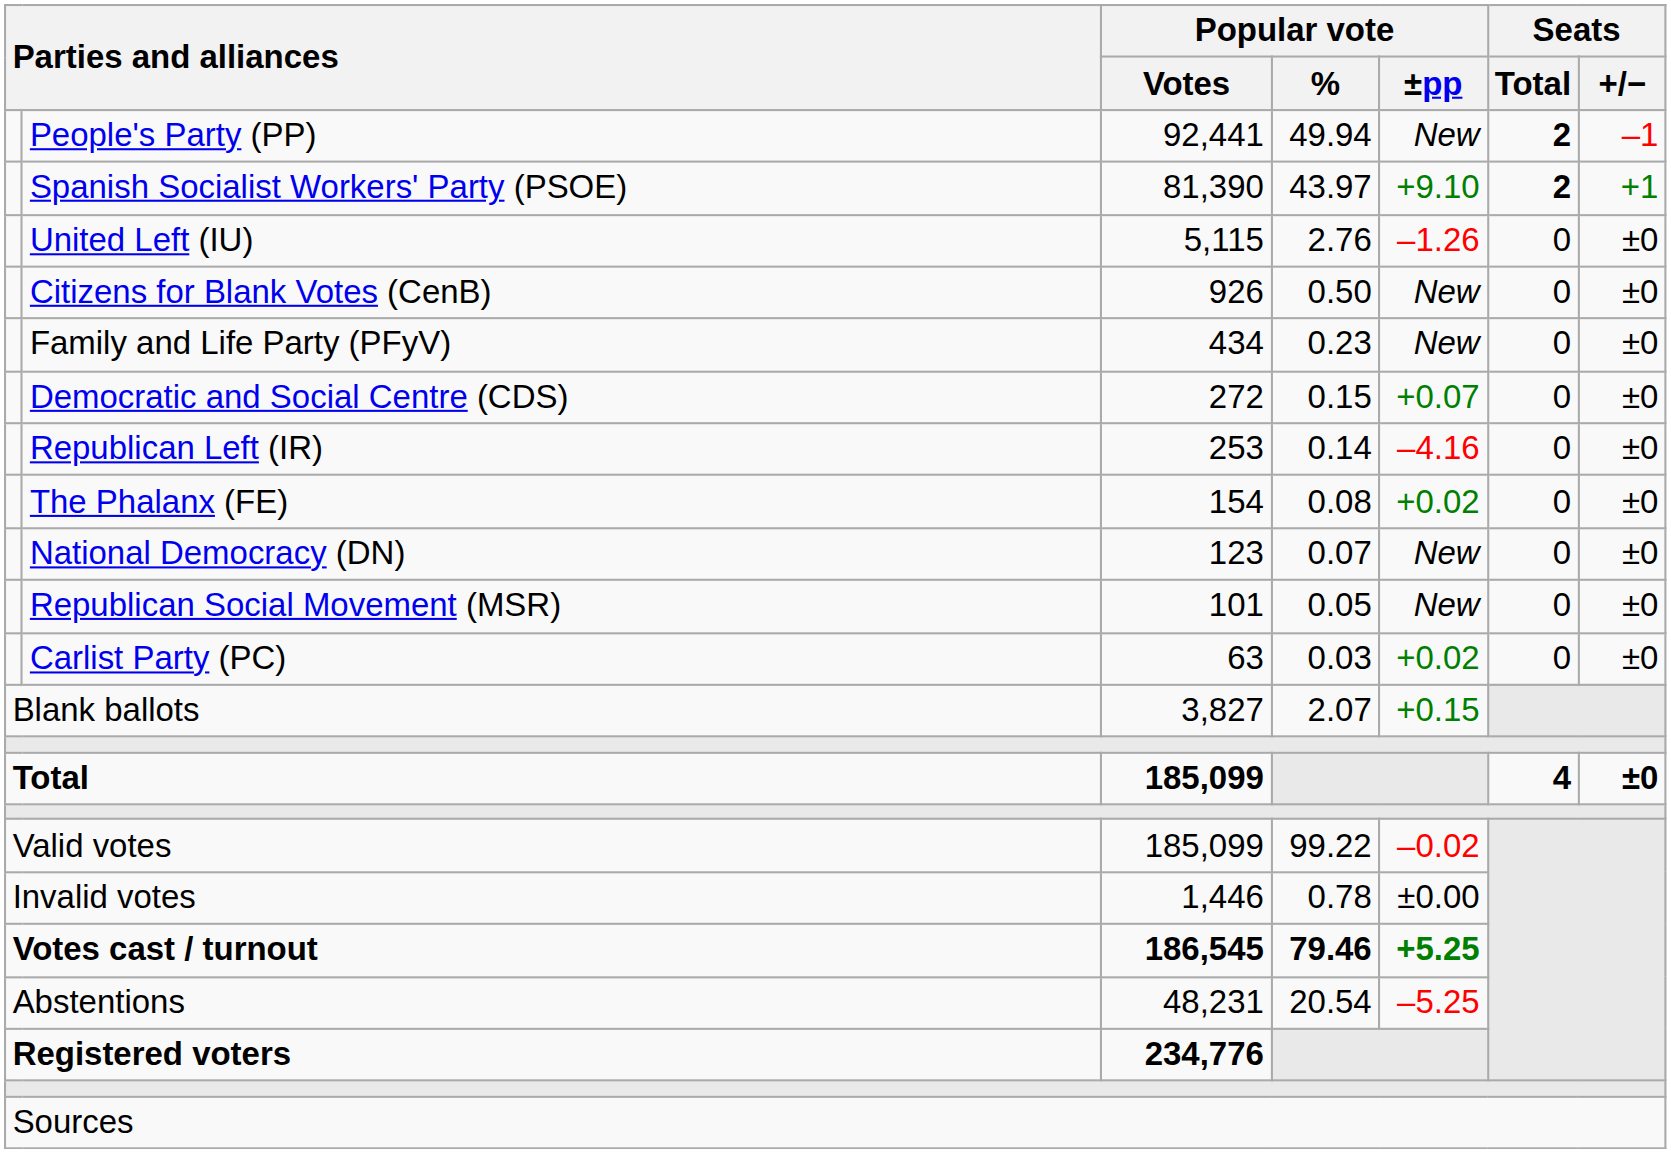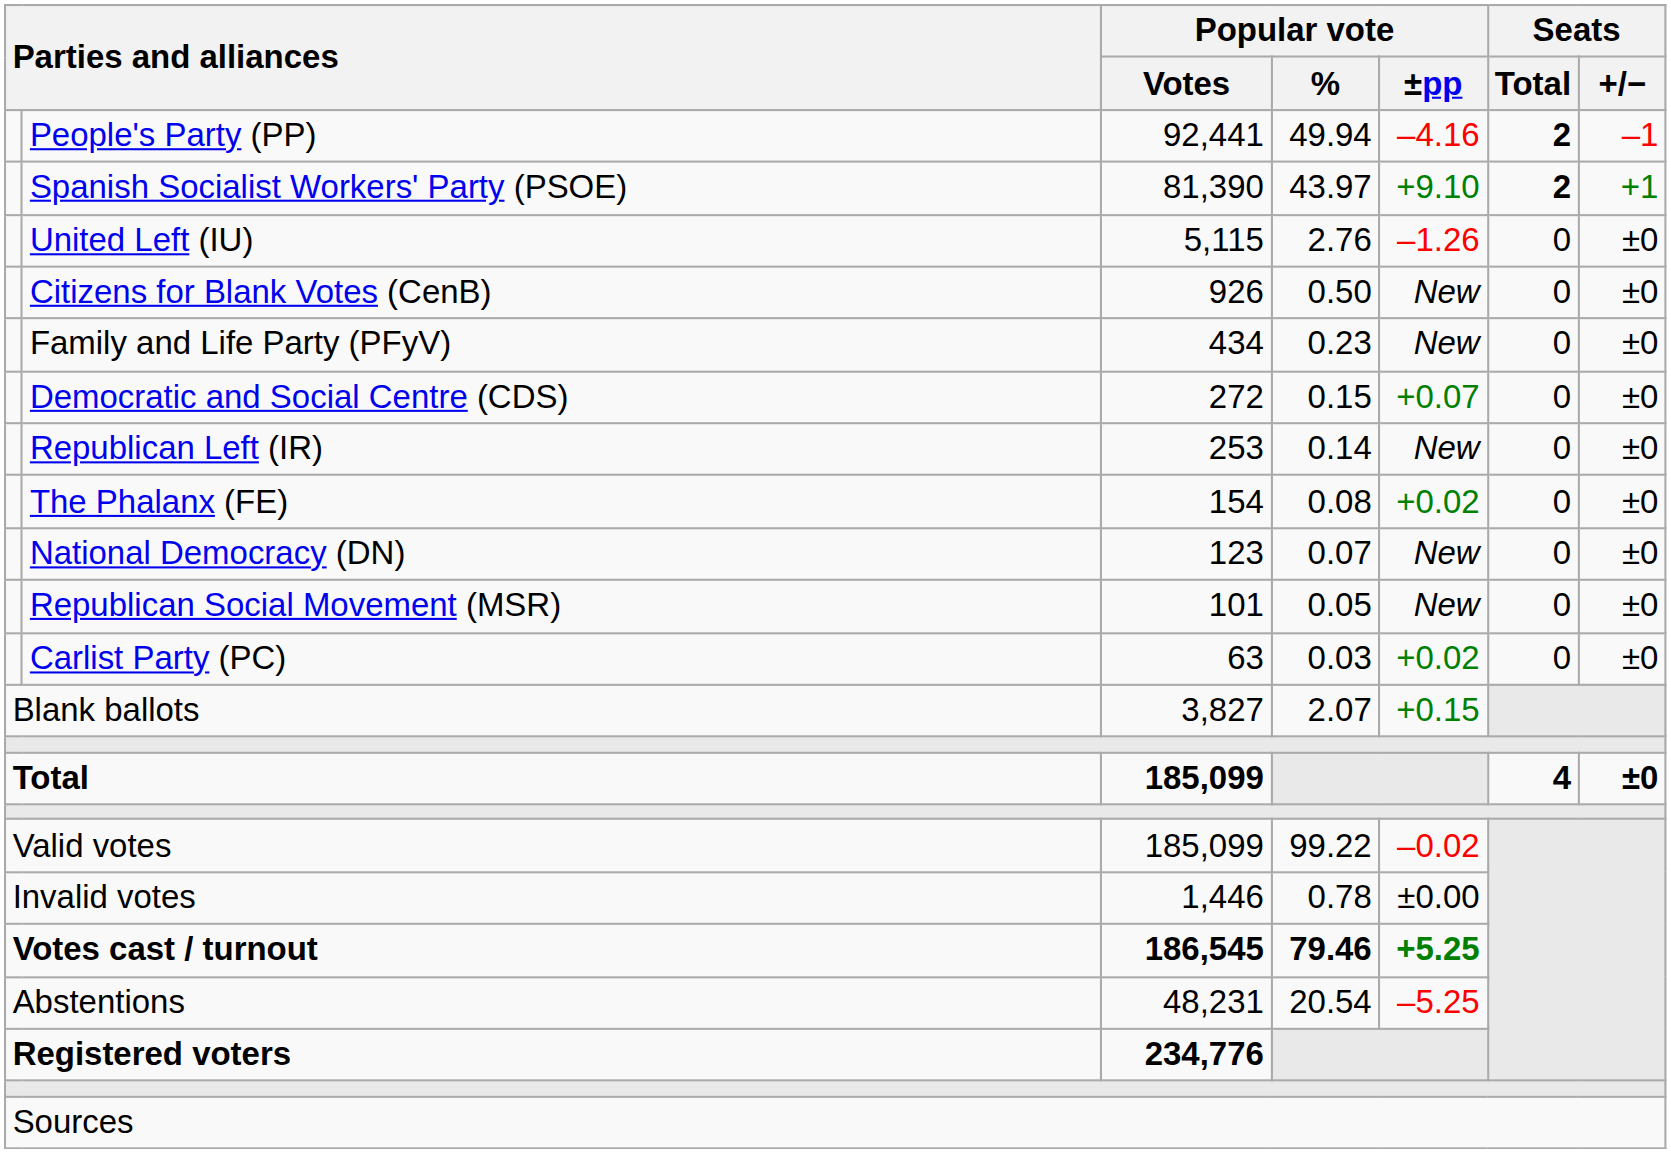(1447, 135) New -> (1438, 135) –4.16
(1438, 448) –4.16 -> (1447, 448) New
